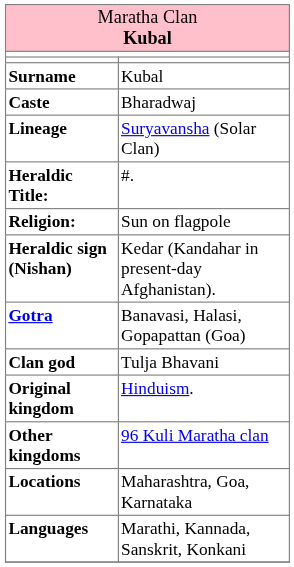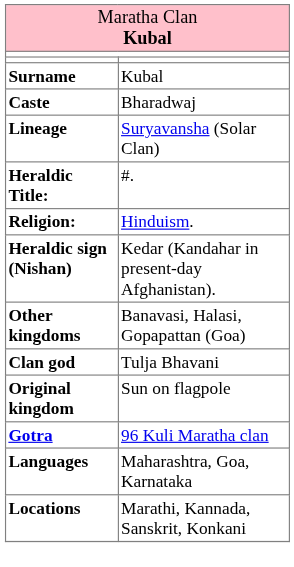(176, 221) Sun on flagpole -> (157, 221) Hinduism.
(31, 315) Gotra -> (44, 325) Other kingdoms
(157, 388) Hinduism. -> (176, 388) Sun on flagpole
(44, 445) Other kingdoms -> (31, 434) Gotra
(44, 481) Locations -> (48, 461) Languages
(48, 528) Languages -> (44, 507) Locations
